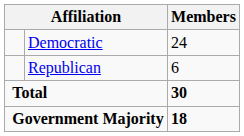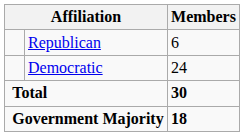rows swapped: (65, 42) <-> (64, 67)
